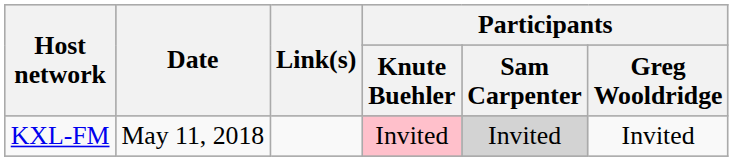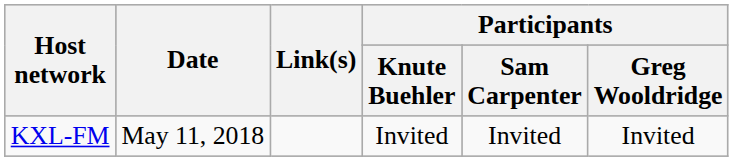(412, 135) pink background -> (412, 135) no background
(525, 135) lightgrey background -> (525, 135) no background
